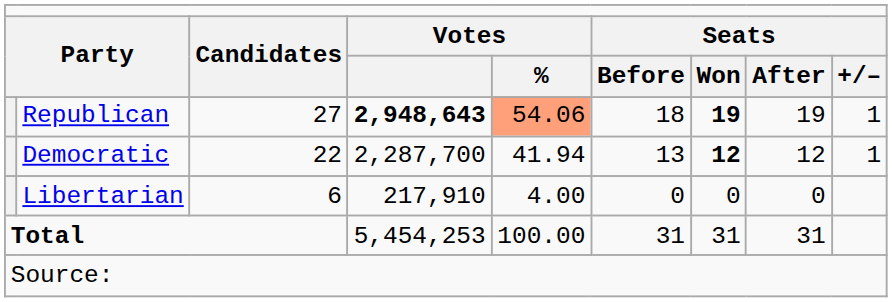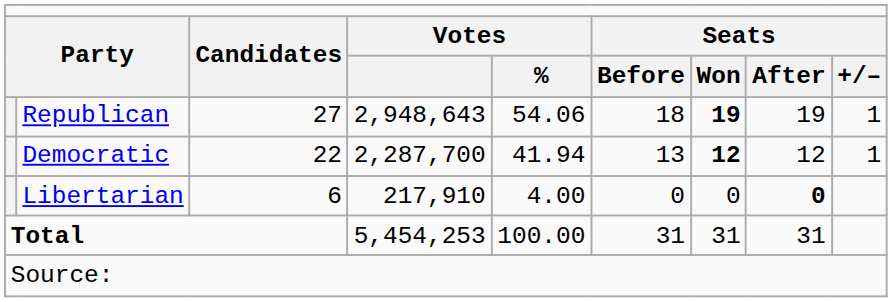(420, 116) bold -> (420, 116) normal
(549, 116) lightsalmon background -> (549, 116) no background
(818, 196) normal -> (818, 196) bold
